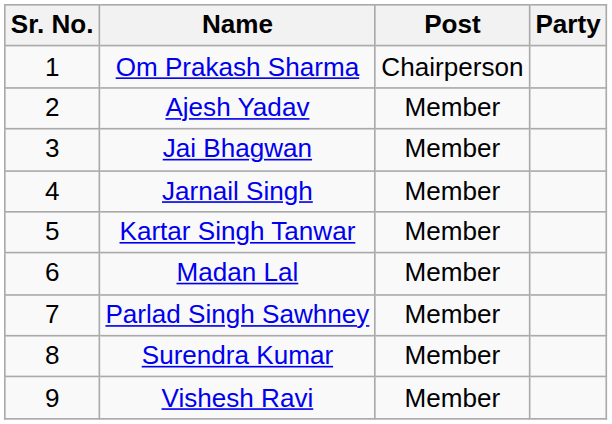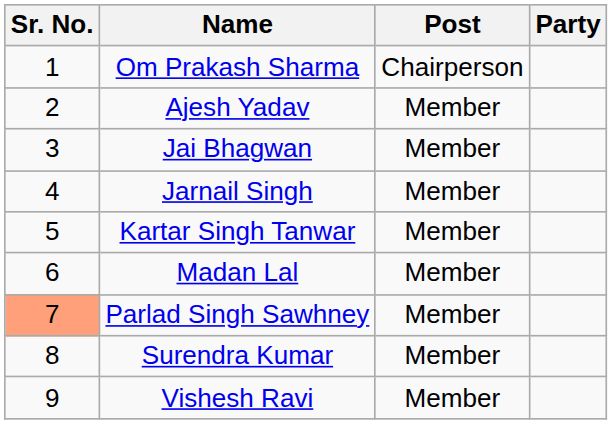(52, 314) no background -> (52, 314) lightsalmon background
